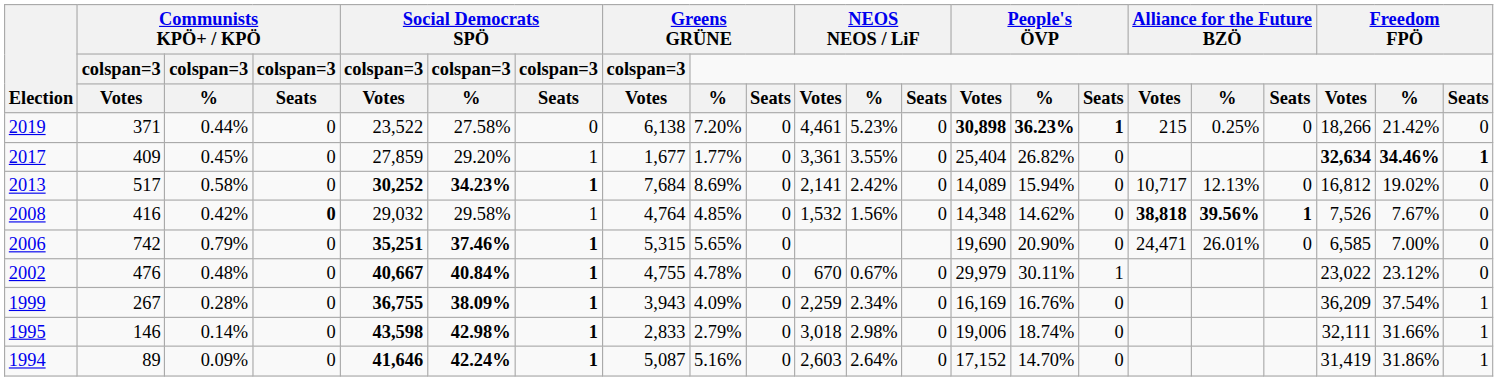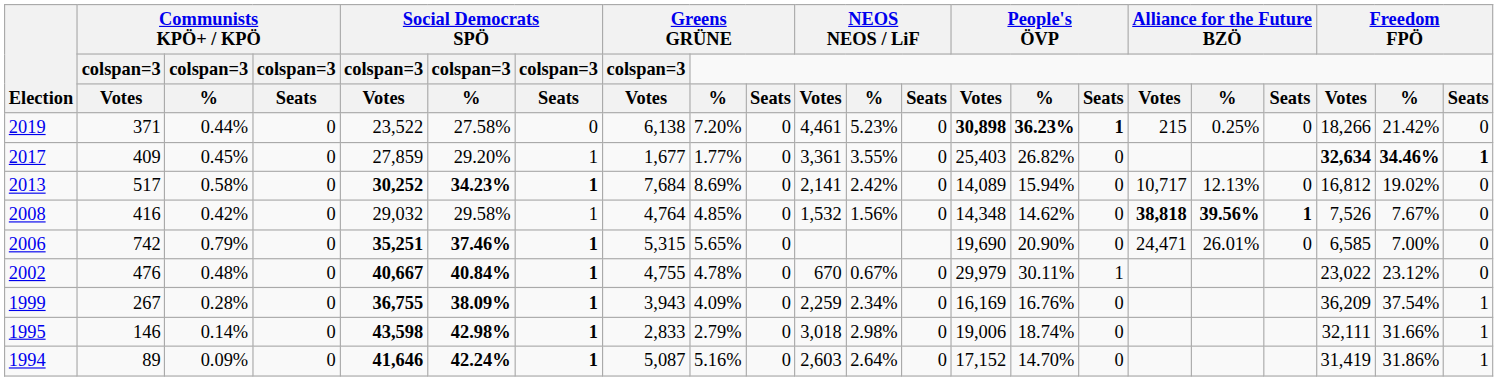(981, 156) 25,404 -> (981, 156) 25,403
(331, 214) bold -> (331, 214) normal
